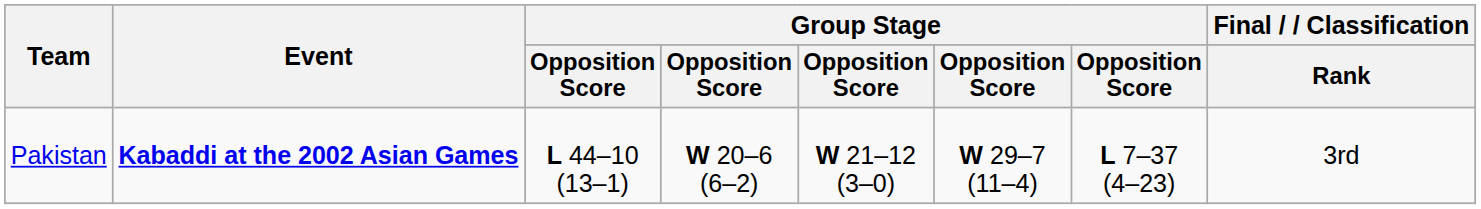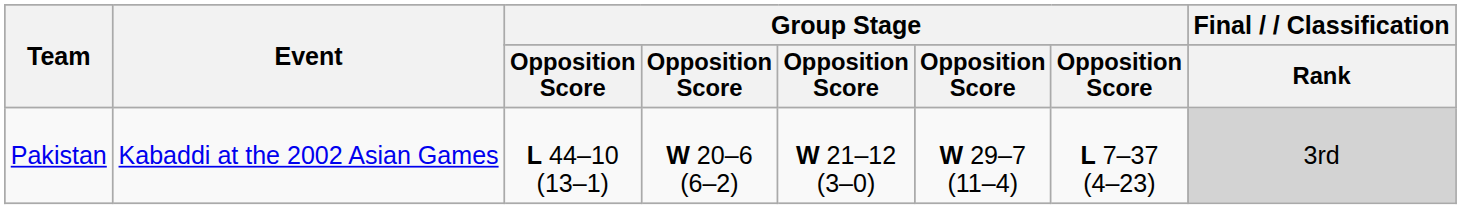(318, 156) bold -> (309, 156) normal
(1341, 156) no background -> (1322, 156) lightgrey background
